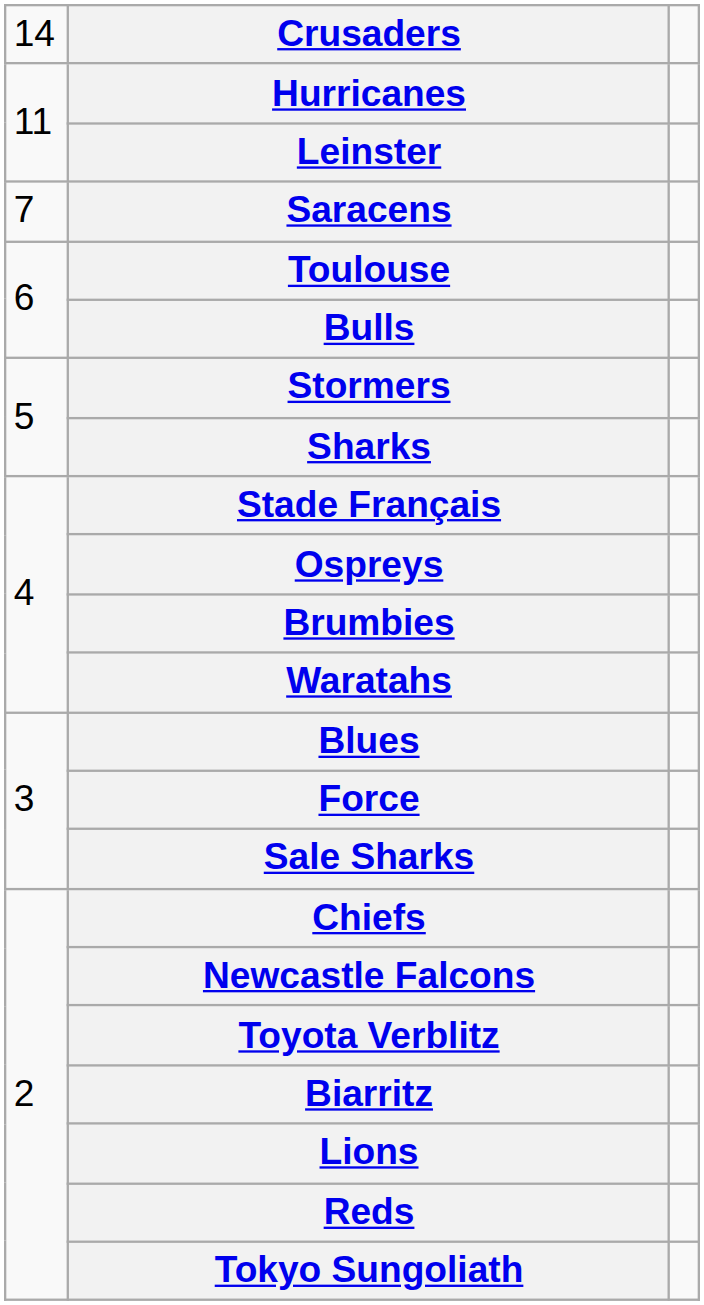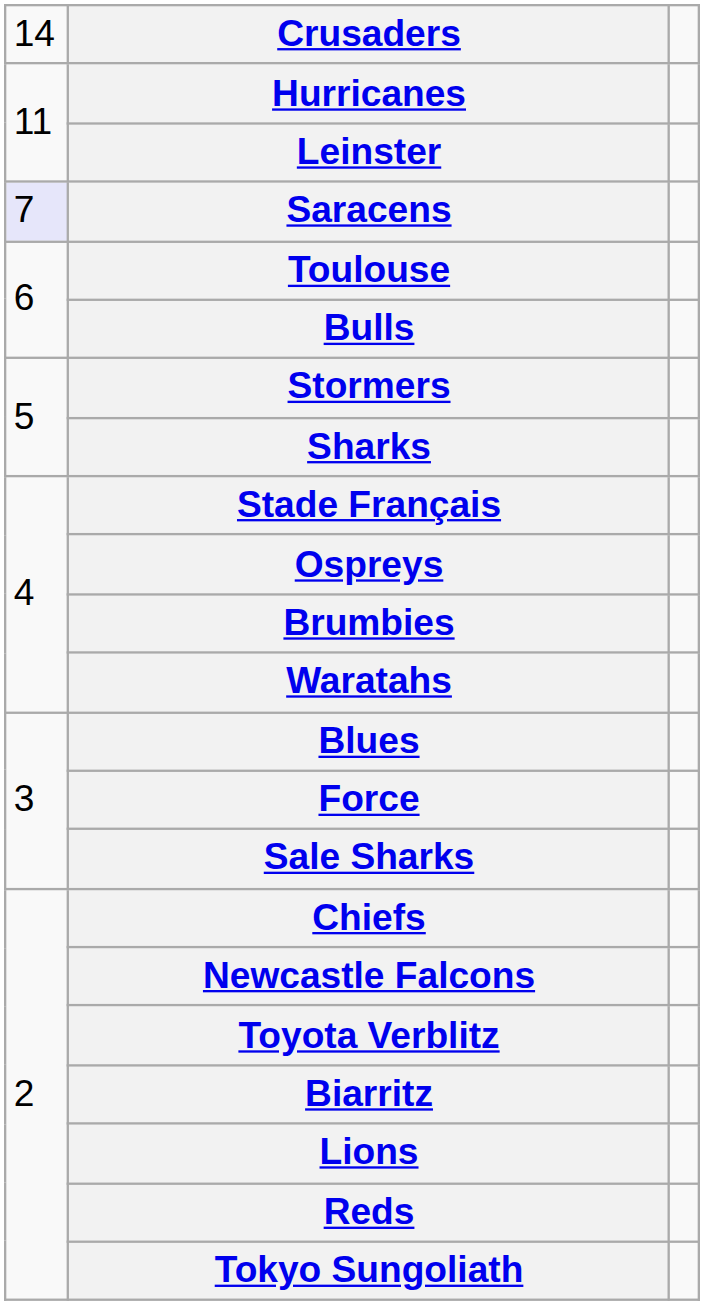(24, 210) no background -> (24, 210) lavender background
